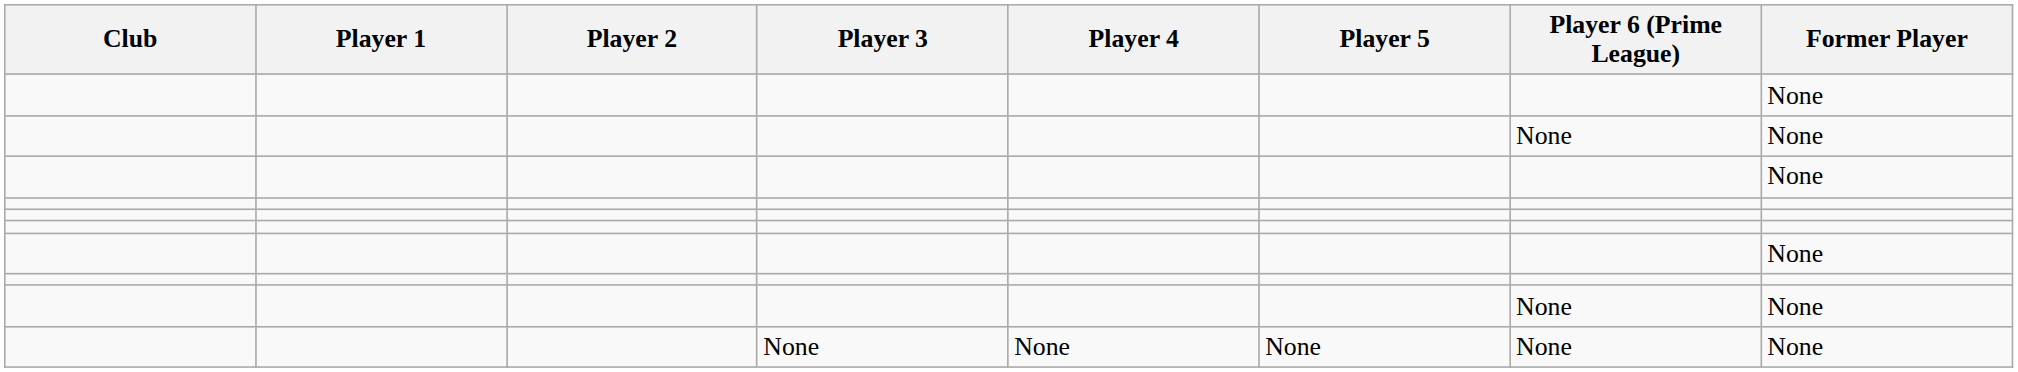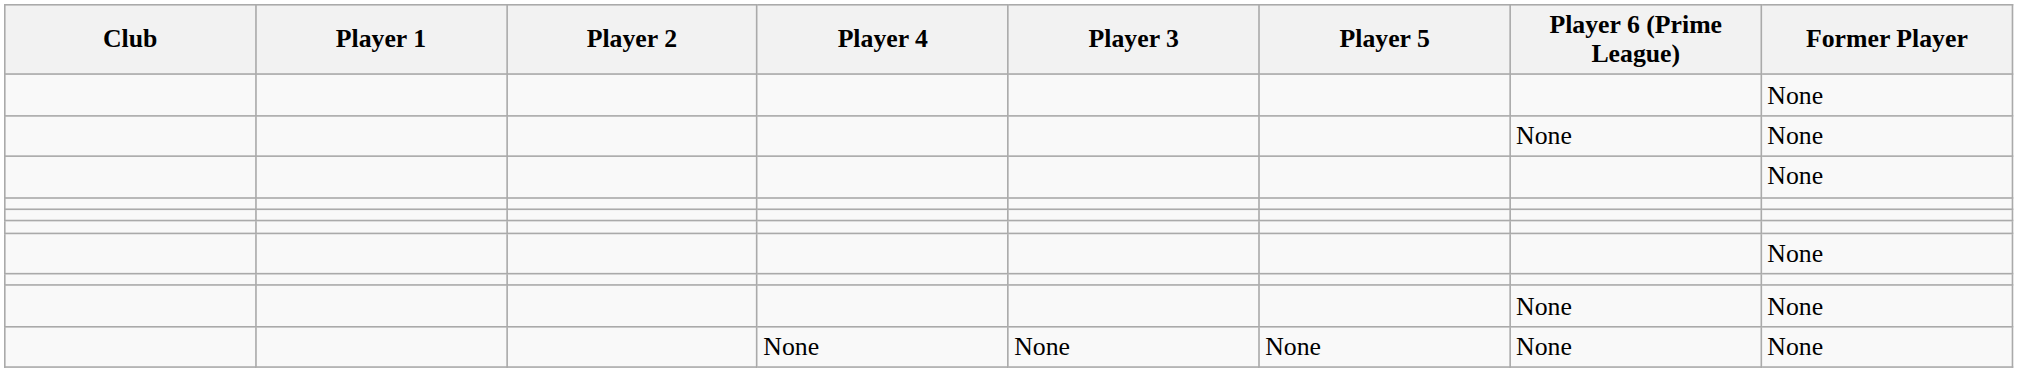columns swapped: (883, 39) <-> (1134, 39)
